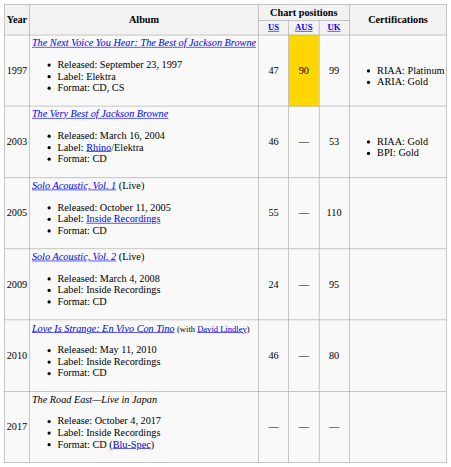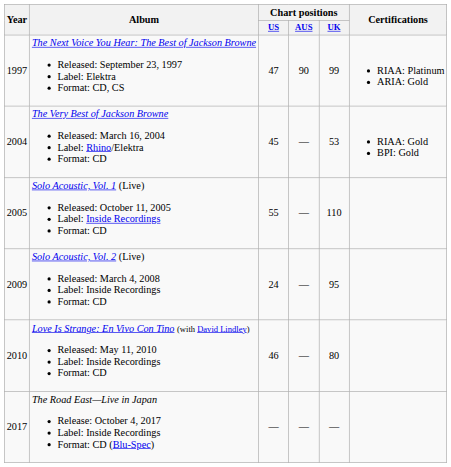(304, 70) gold background -> (304, 70) no background
(17, 142) 2003 -> (17, 142) 2004
(274, 142) 46 -> (274, 142) 45
